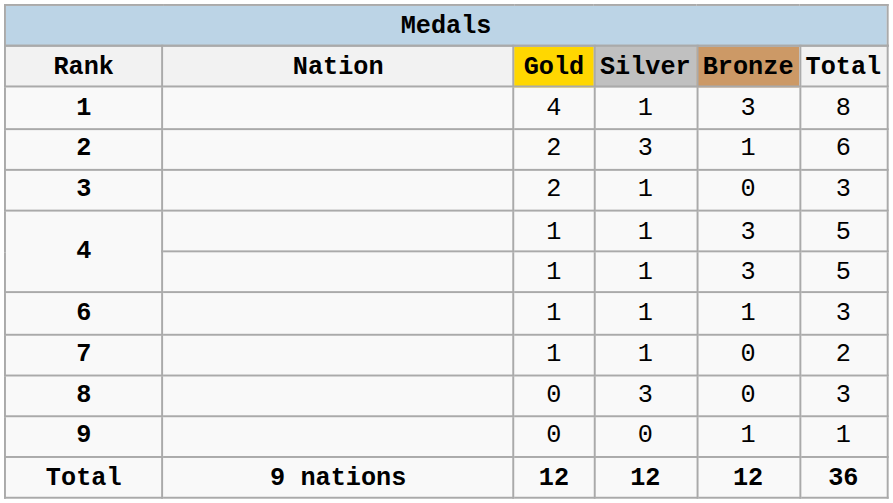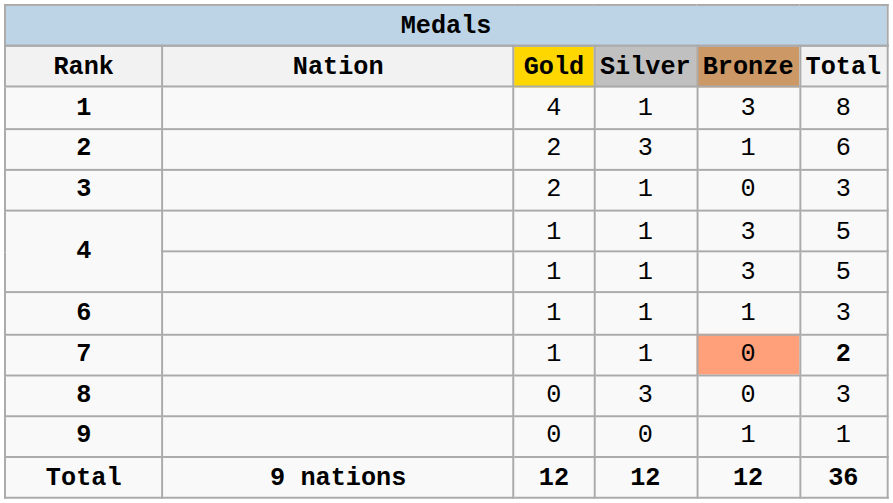(748, 354) no background -> (748, 354) lightsalmon background
(843, 354) normal -> (843, 354) bold
